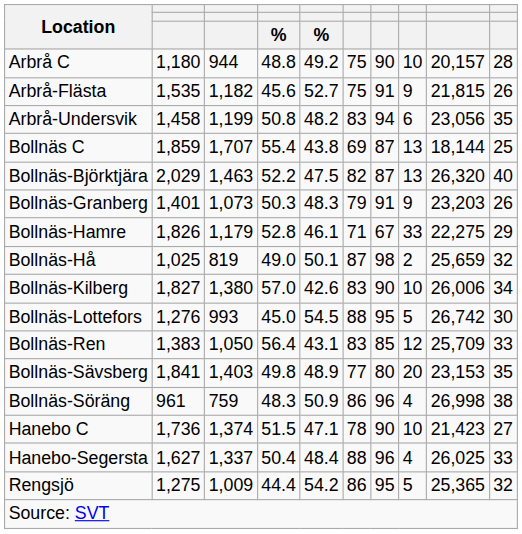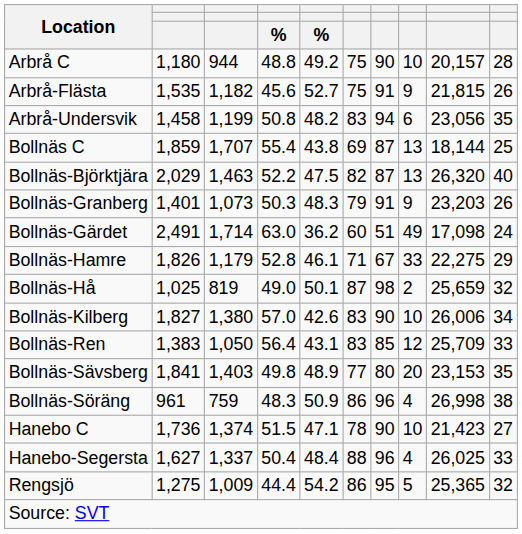+ row: (68, 232)
- row: (75, 316)
